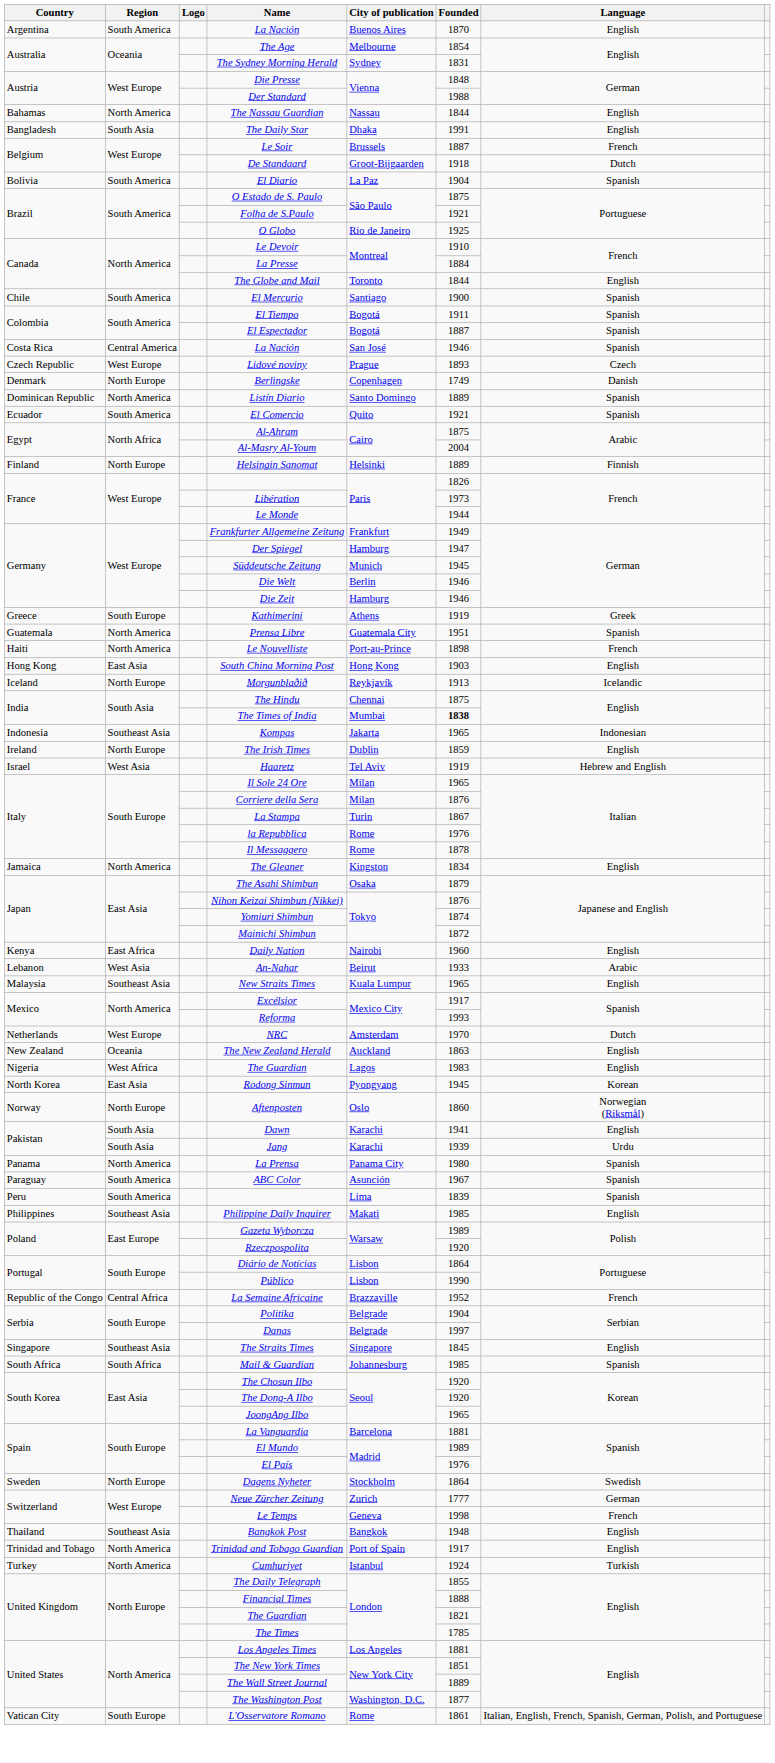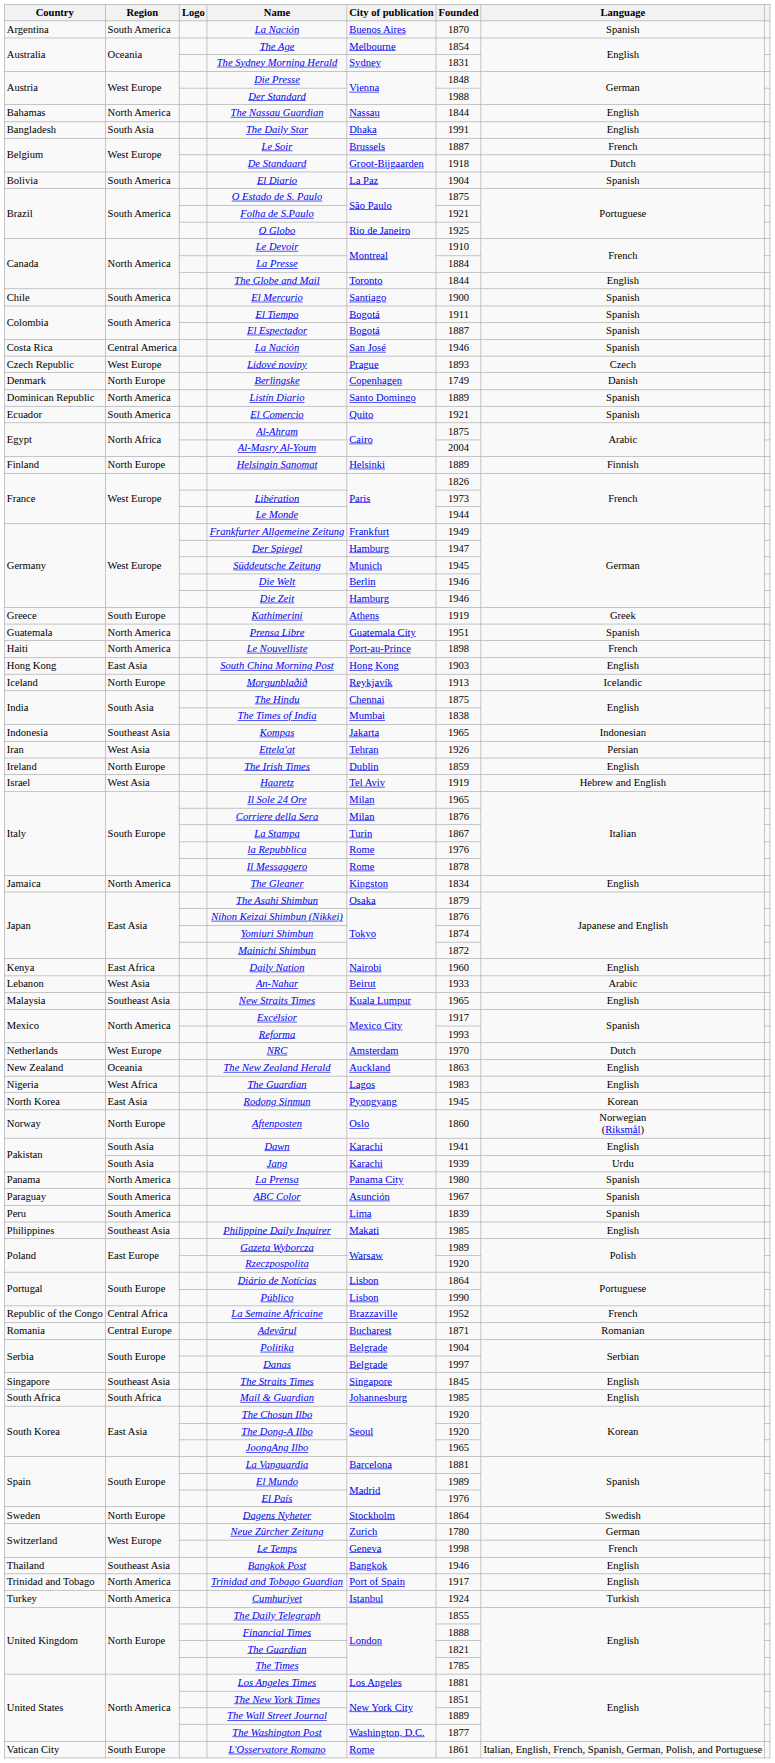(623, 29) English -> (623, 29) Spanish
(459, 716) bold -> (459, 716) normal
+ row: (15, 749)
+ row: (26, 1331)
(623, 1364) Spanish -> (623, 1398) English
(459, 1498) 1777 -> (459, 1532) 1780
(459, 1532) 1948 -> (459, 1565) 1946
